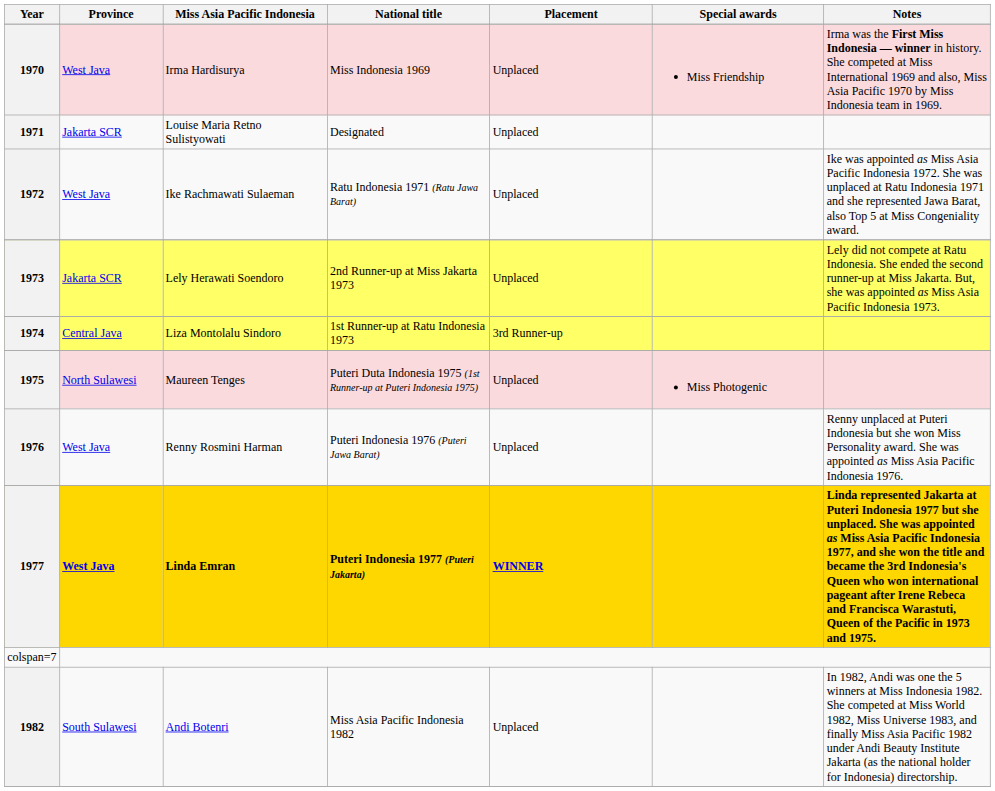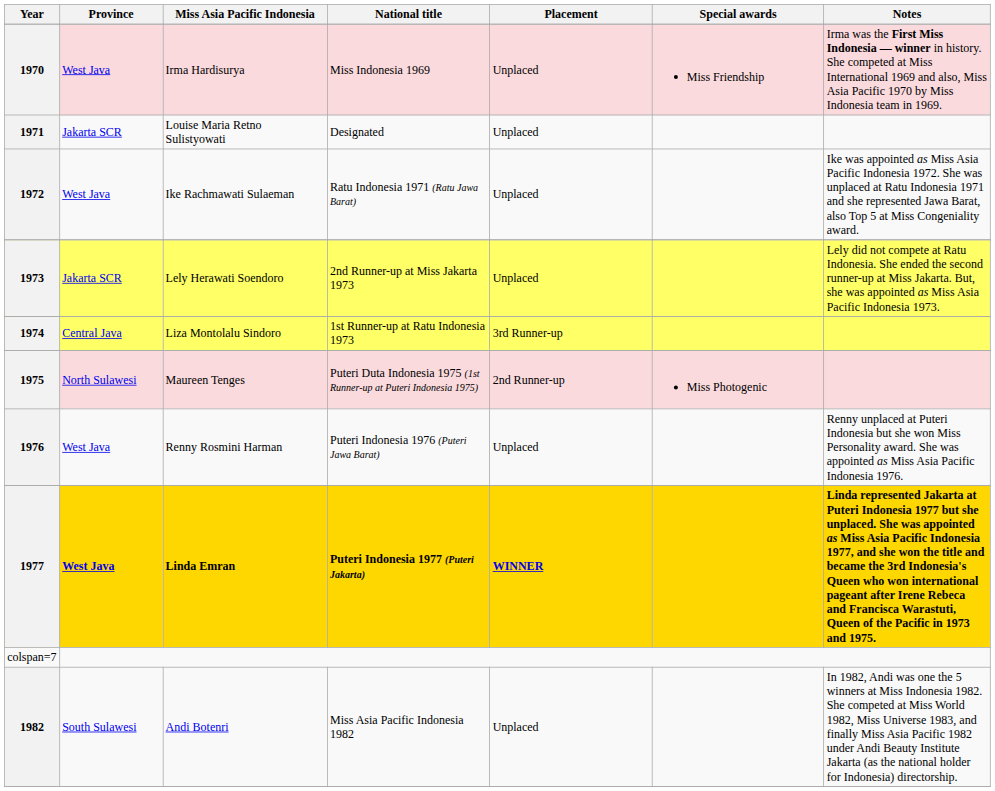(516, 380) Unplaced -> (529, 380) 2nd Runner-up
